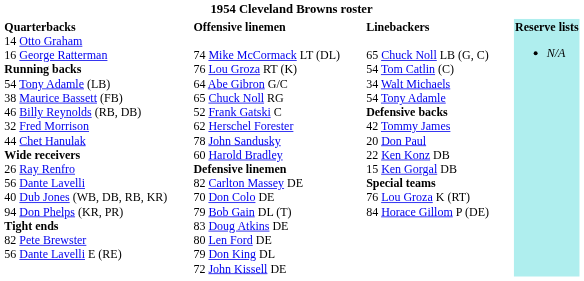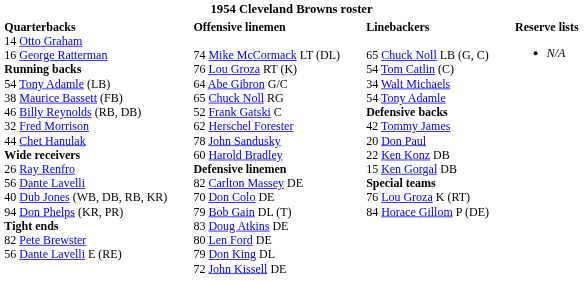(547, 40) paleturquoise background -> (547, 40) no background
